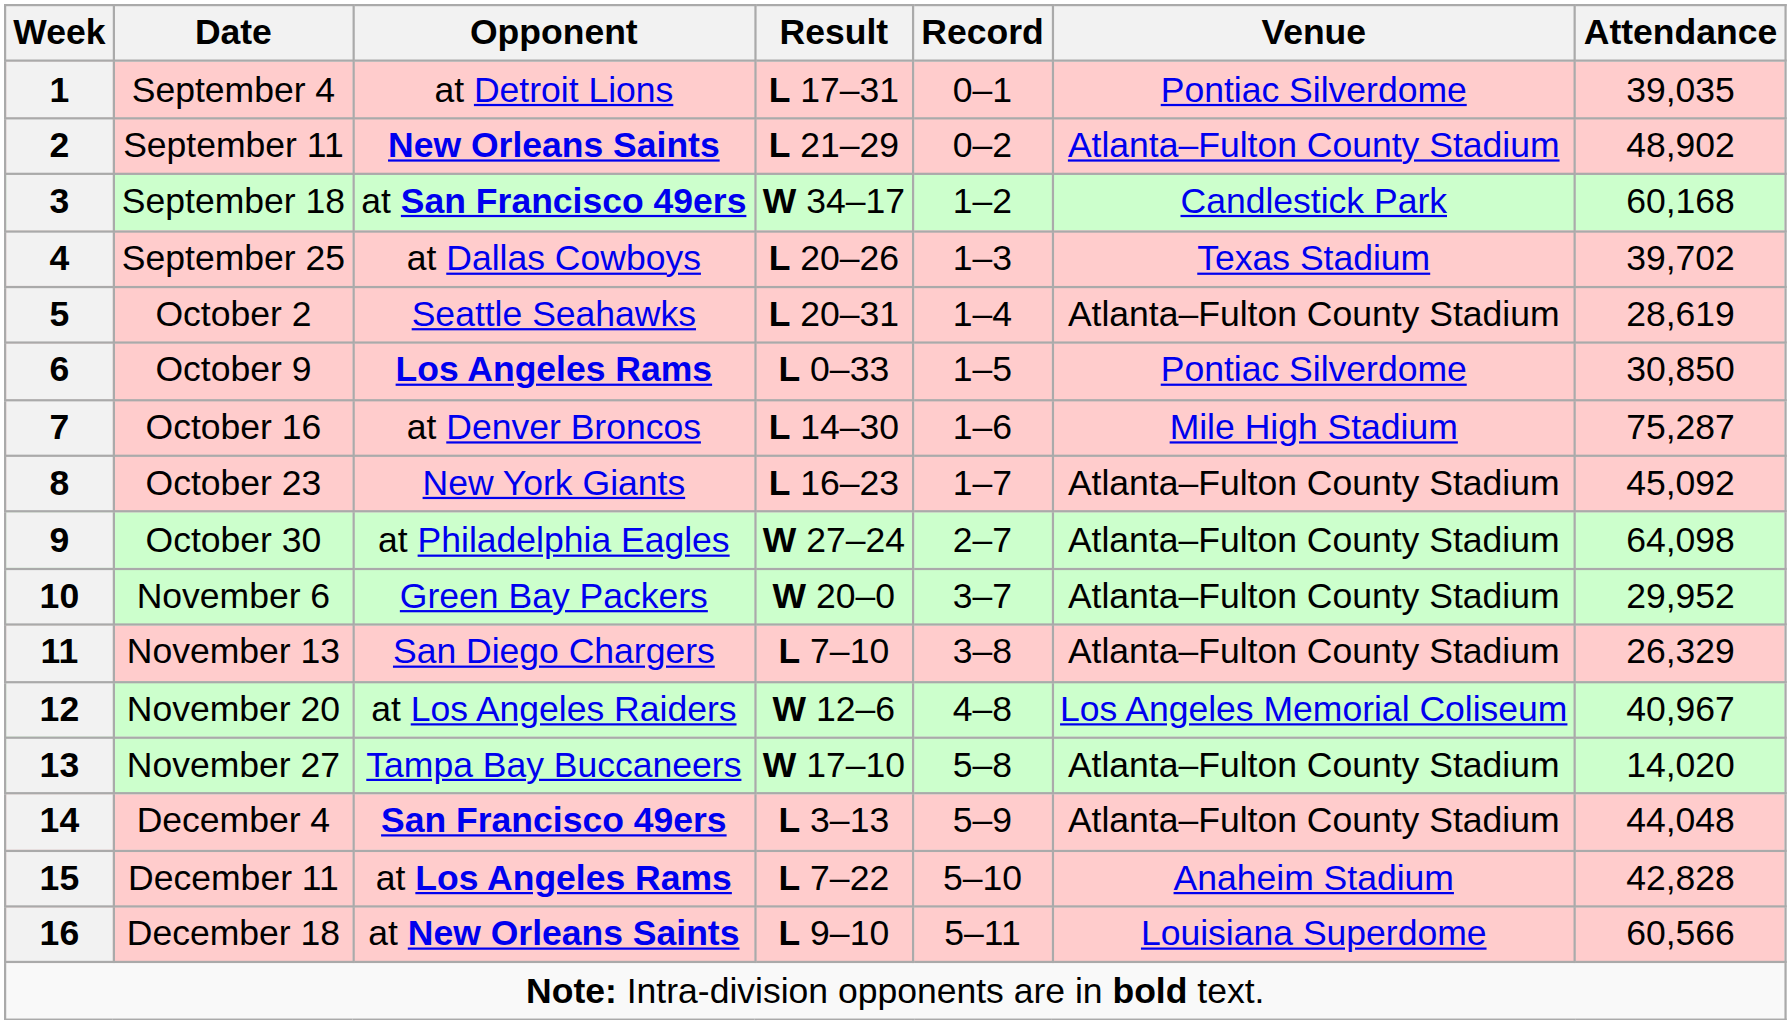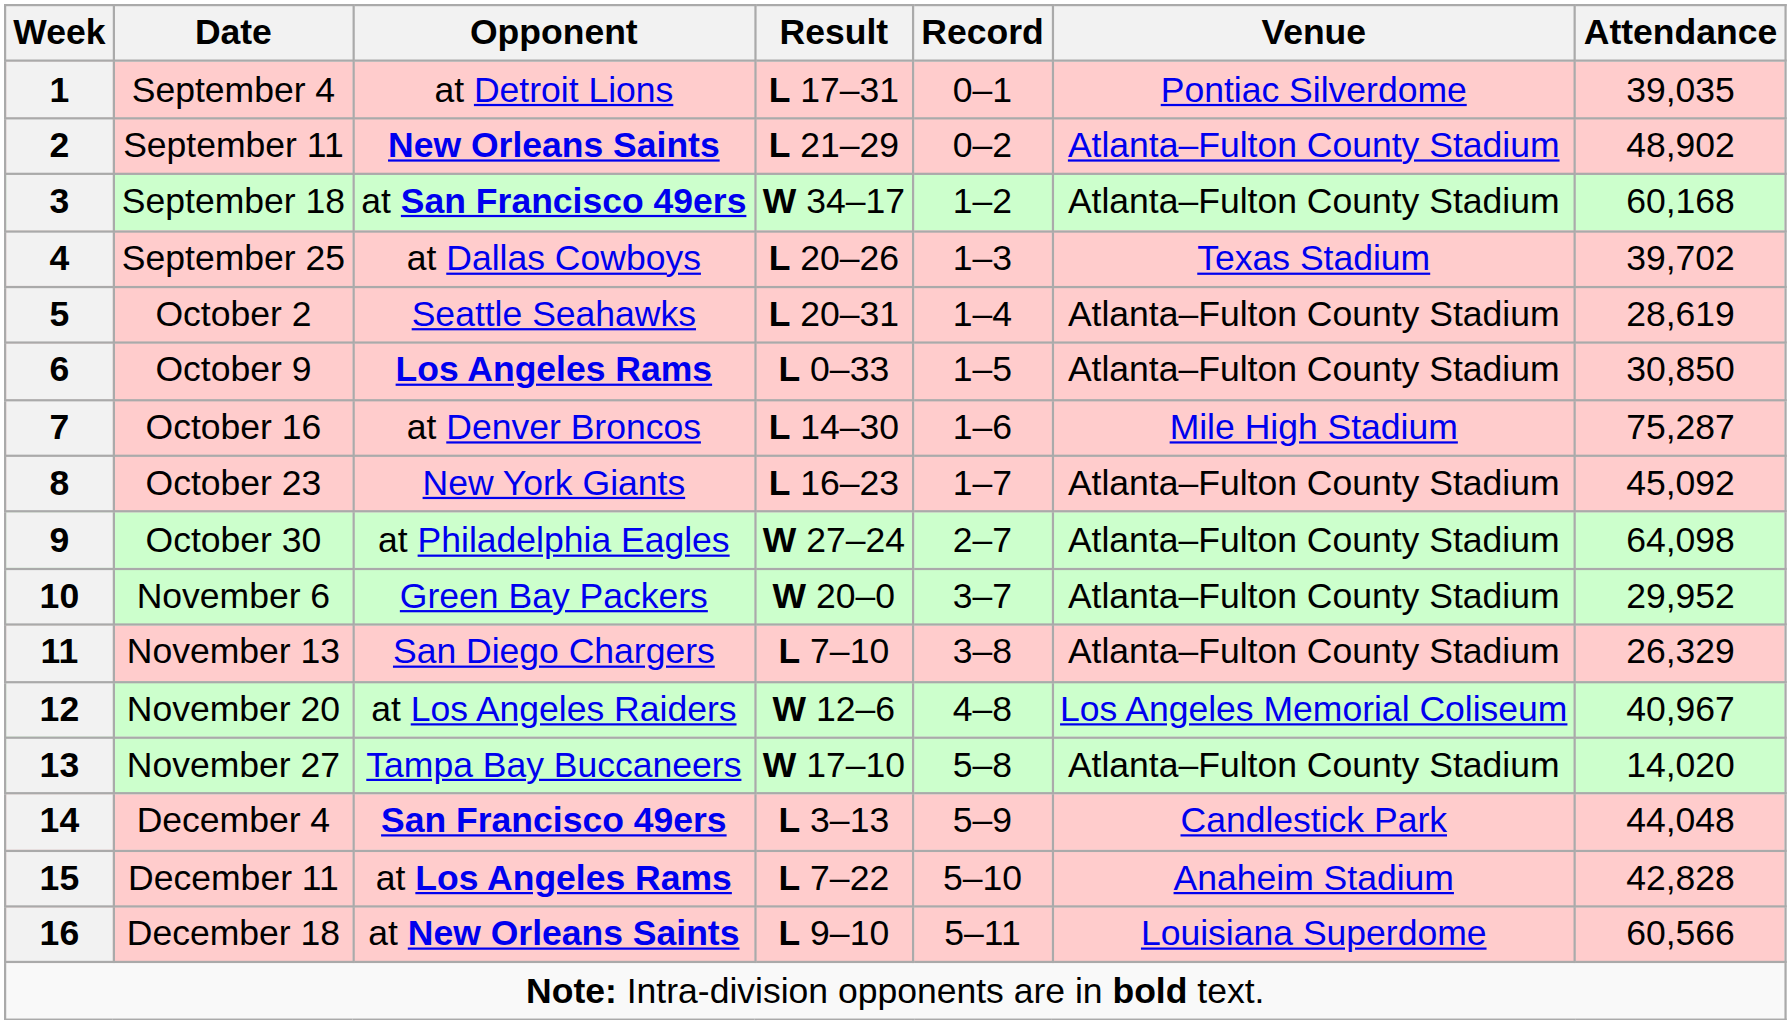(1314, 201) Candlestick Park -> (1314, 201) Atlanta–Fulton County Stadium
(1314, 370) Pontiac Silverdome -> (1314, 370) Atlanta–Fulton County Stadium
(1314, 821) Atlanta–Fulton County Stadium -> (1314, 821) Candlestick Park
